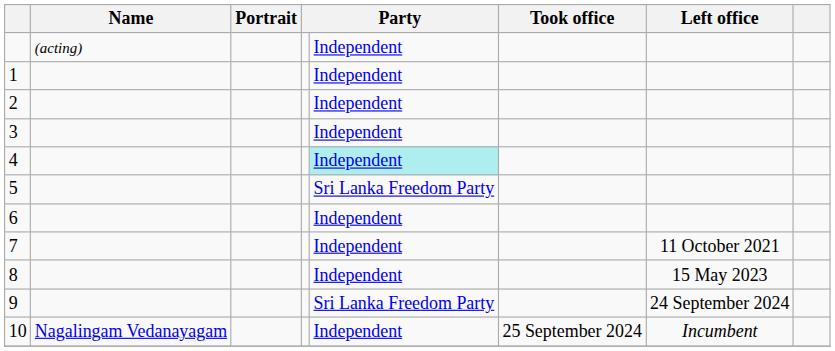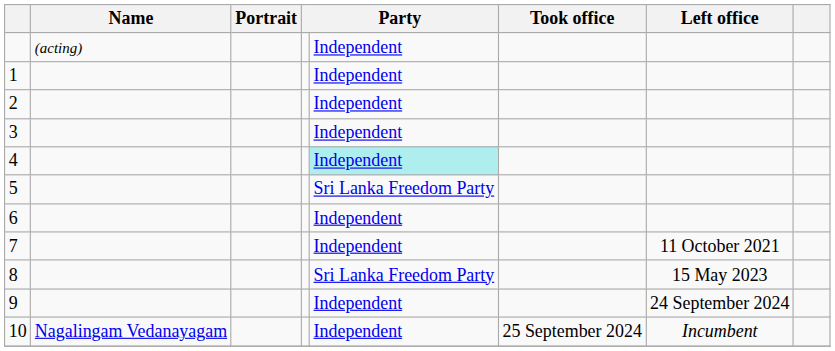(358, 274) Independent -> (404, 274) Sri Lanka Freedom Party
(404, 302) Sri Lanka Freedom Party -> (358, 302) Independent
